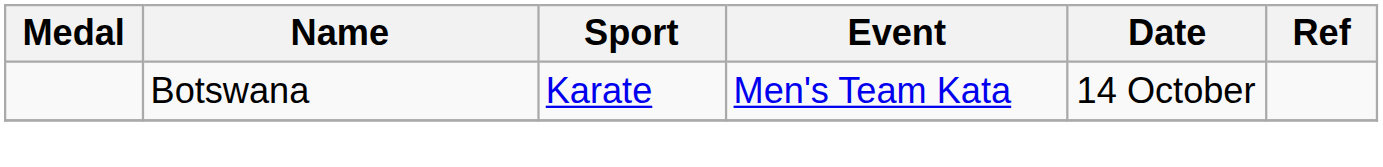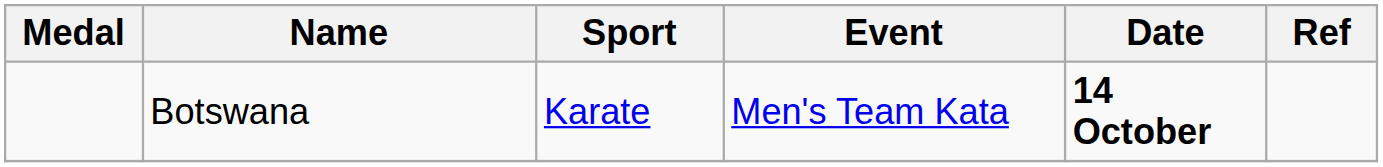(1166, 90) normal -> (1142, 110) bold
